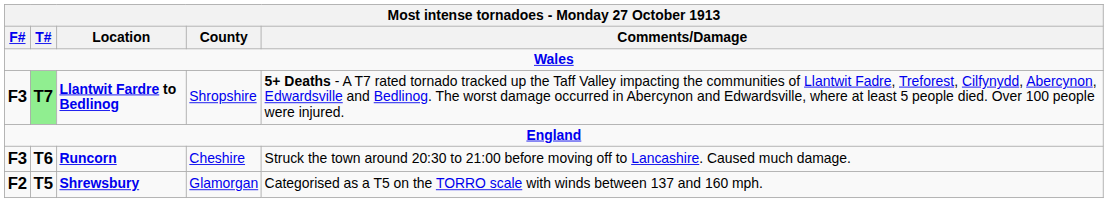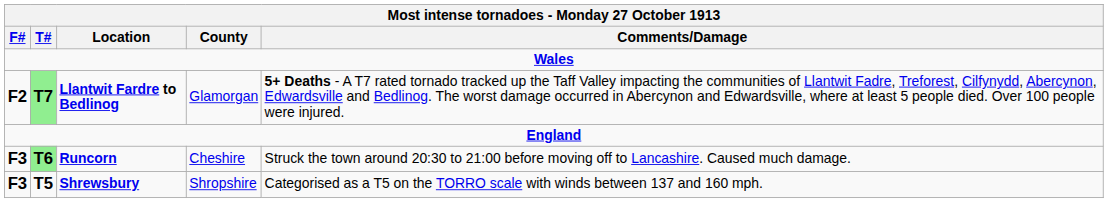(17, 97) F3 -> (17, 97) F2
(223, 97) Shropshire -> (224, 97) Glamorgan
(43, 158) no background -> (43, 158) lightgreen background
(17, 184) F2 -> (17, 184) F3
(224, 184) Glamorgan -> (223, 184) Shropshire
